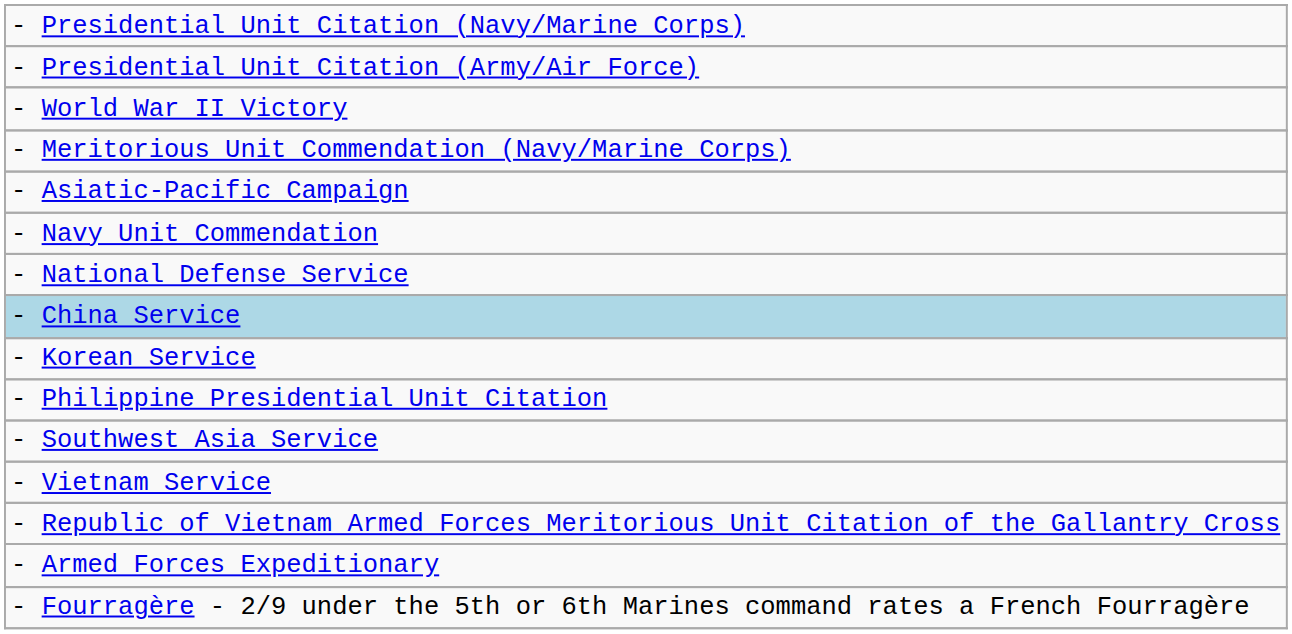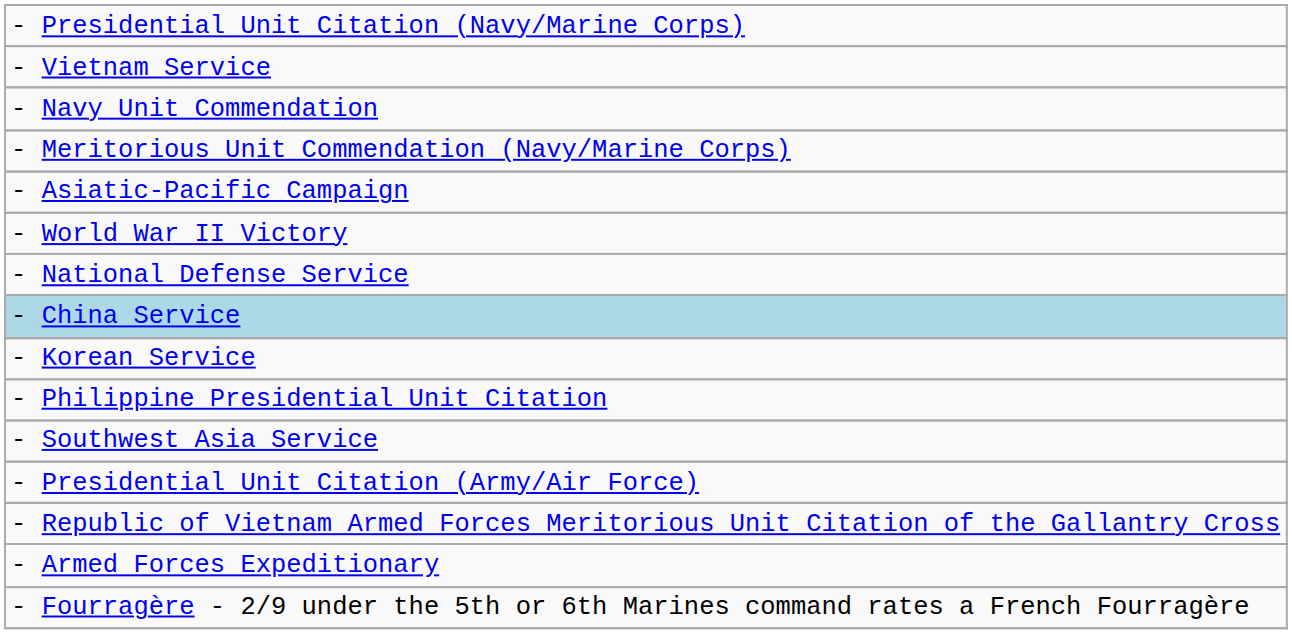(355, 67) - Presidential Unit Citation (Army/Air Force) -> (141, 67) - Vietnam Service
(179, 109) - World War II Victory -> (195, 109) - Navy Unit Commendation
(195, 233) - Navy Unit Commendation -> (179, 233) - World War II Victory
(141, 483) - Vietnam Service -> (355, 483) - Presidential Unit Citation (Army/Air Force)
